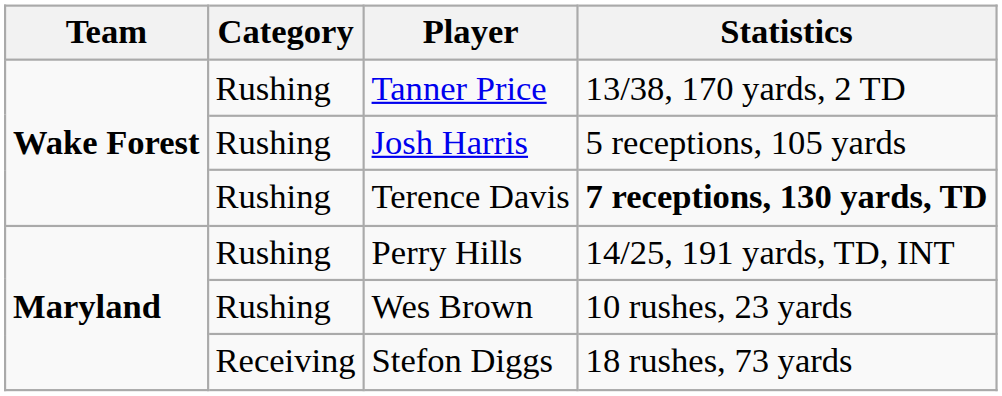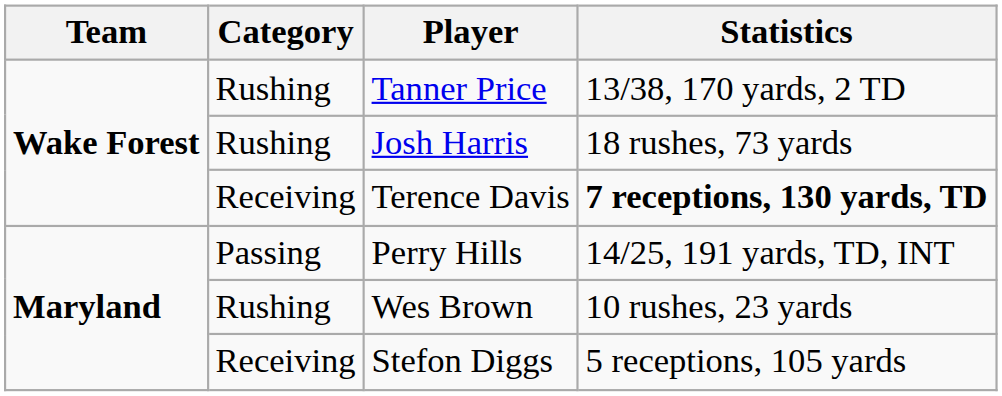(746, 142) 5 receptions, 105 yards -> (719, 142) 18 rushes, 73 yards
(273, 196) Rushing -> (286, 196) Receiving
(273, 251) Rushing -> (268, 251) Passing
(719, 361) 18 rushes, 73 yards -> (746, 361) 5 receptions, 105 yards
